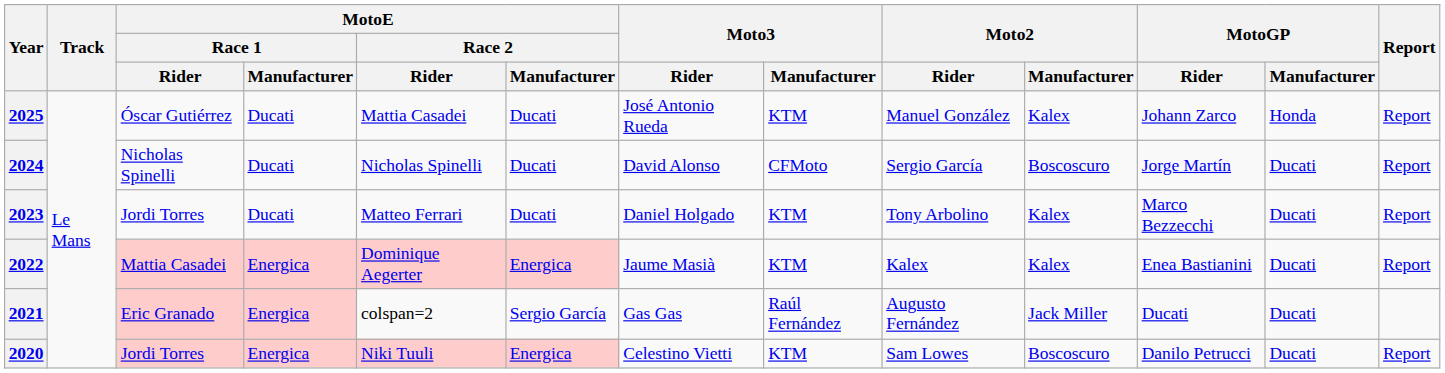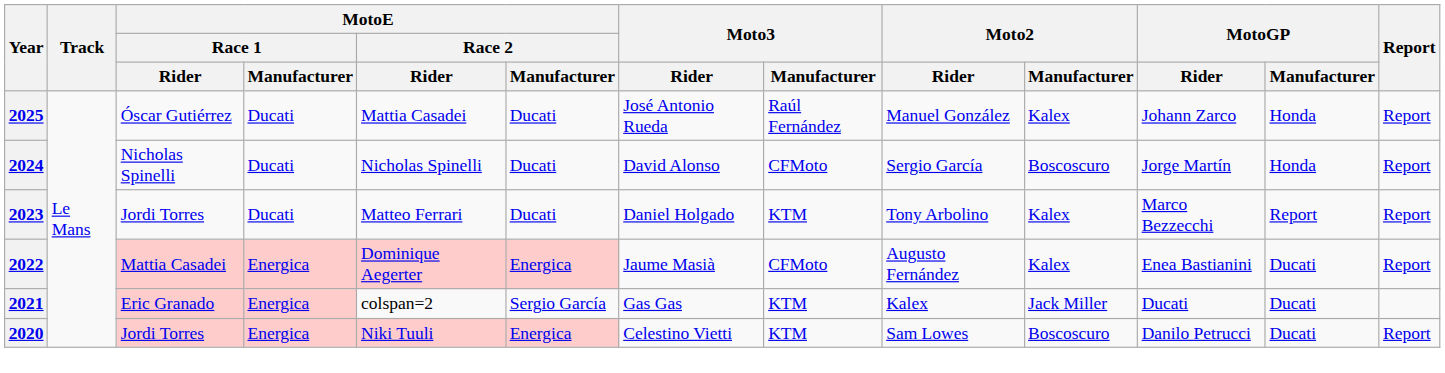(788, 115) KTM -> (805, 115) Raúl Fernández
(1293, 165) Ducati -> (1293, 165) Honda
(1293, 214) Ducati -> (1293, 214) Report
(788, 264) KTM -> (798, 264) CFMoto
(907, 264) Kalex -> (923, 264) Augusto Fernández
(805, 314) Raúl Fernández -> (788, 303) KTM
(923, 314) Augusto Fernández -> (907, 303) Kalex
